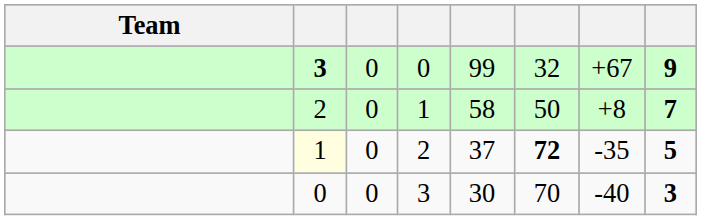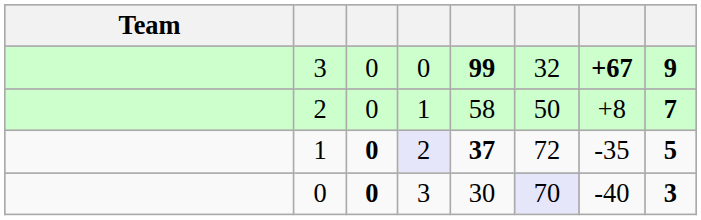(320, 67) bold -> (320, 67) normal
(482, 67) normal -> (482, 67) bold
(612, 67) normal -> (612, 67) bold
(320, 151) lightyellow background -> (320, 151) no background
(372, 151) normal -> (372, 151) bold
(424, 151) no background -> (424, 151) lavender background
(482, 151) normal -> (482, 151) bold
(547, 151) bold -> (547, 151) normal
(372, 192) normal -> (372, 192) bold
(547, 192) no background -> (547, 192) lavender background
